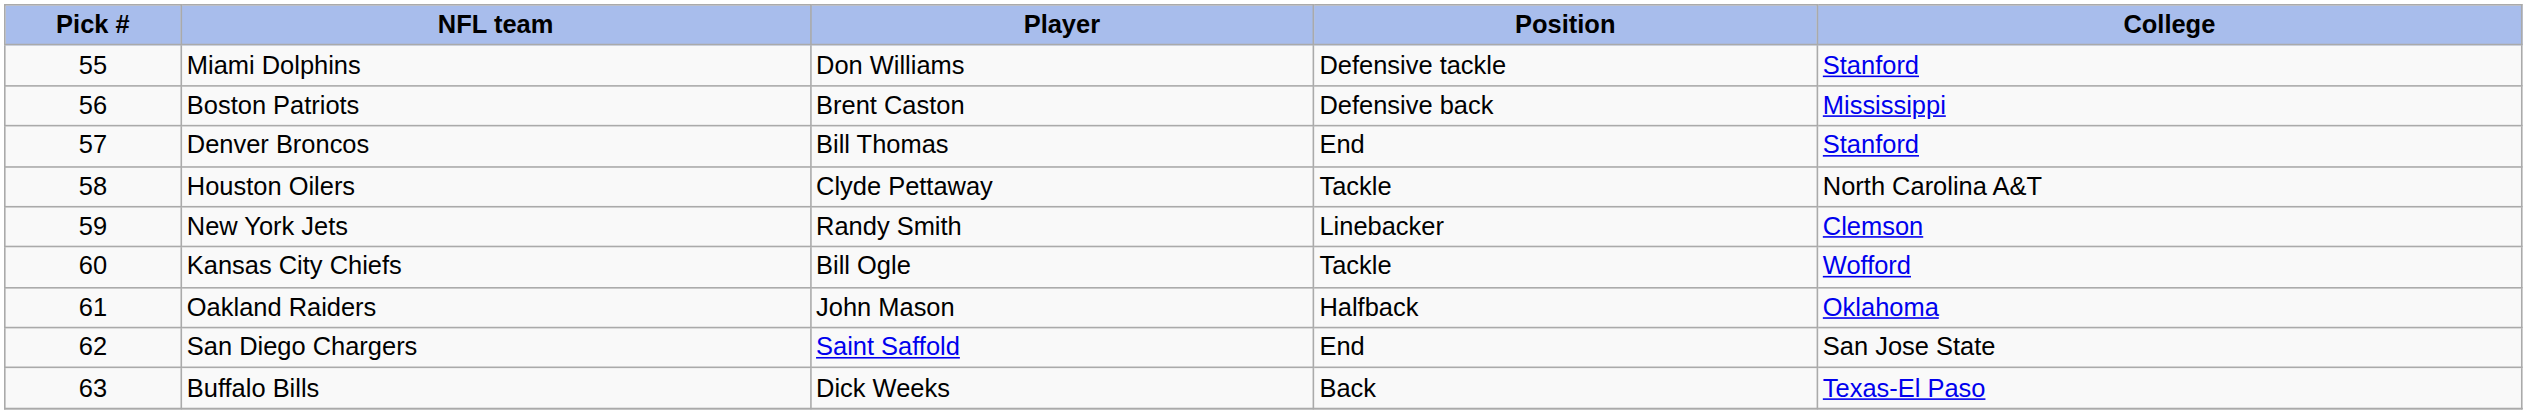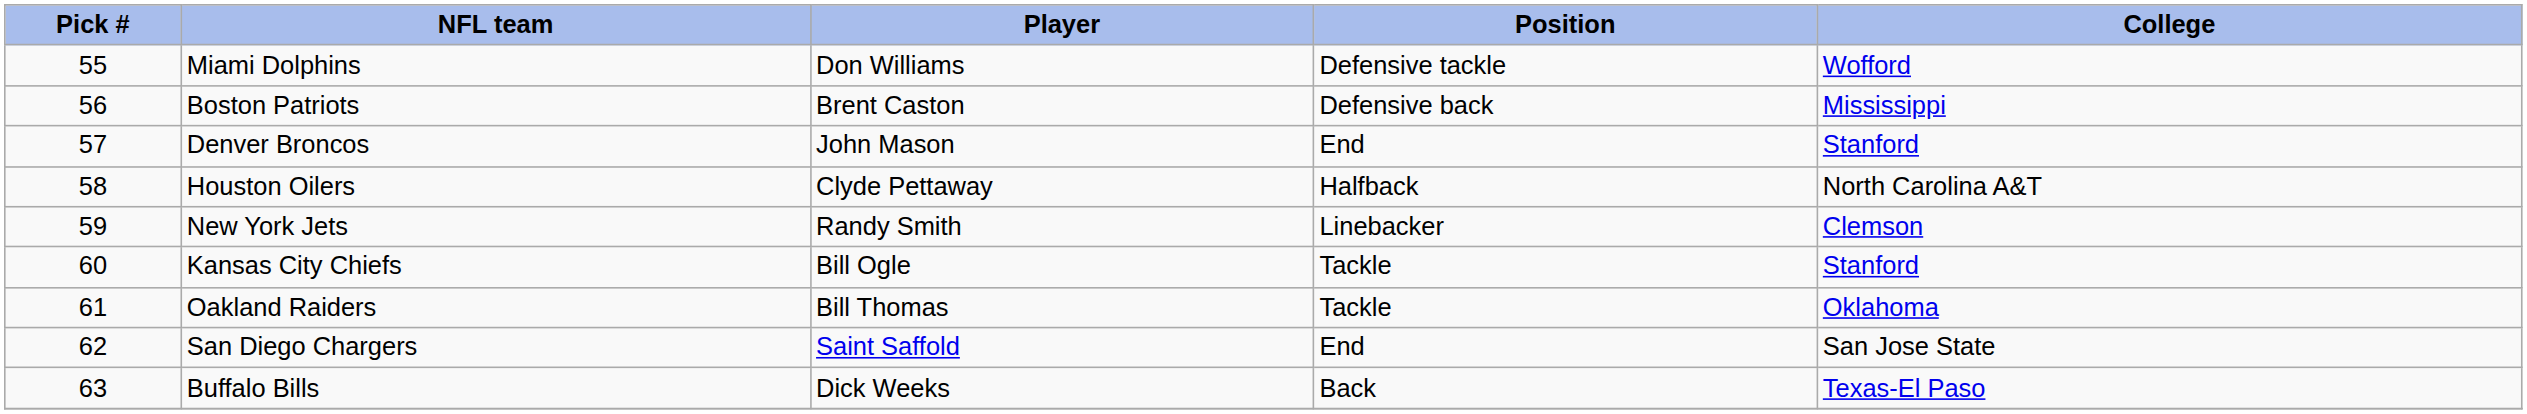(1871, 65) Stanford -> (1867, 65) Wofford
(882, 145) Bill Thomas -> (885, 145) John Mason
(1356, 186) Tackle -> (1369, 186) Halfback
(1867, 266) Wofford -> (1871, 266) Stanford
(885, 307) John Mason -> (882, 307) Bill Thomas
(1369, 307) Halfback -> (1356, 307) Tackle
